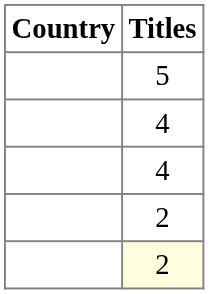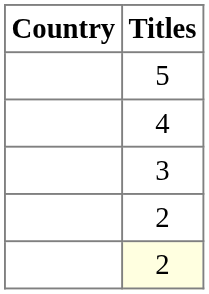(162, 169) 4 -> (162, 169) 3
